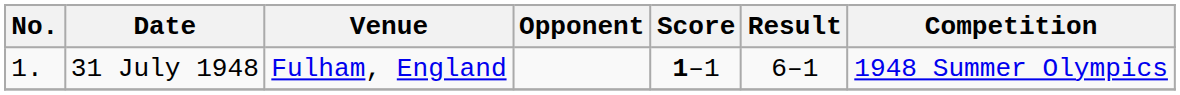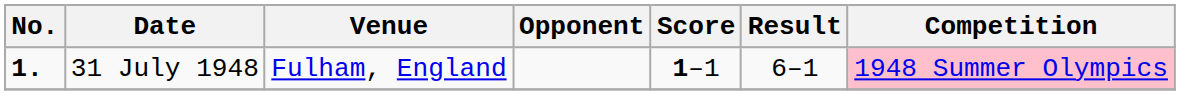(27, 69) normal -> (27, 69) bold
(1011, 69) no background -> (1011, 69) pink background
